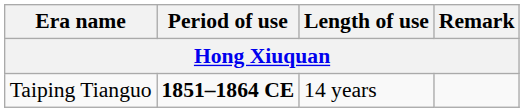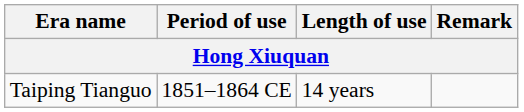(228, 90) bold -> (227, 90) normal
